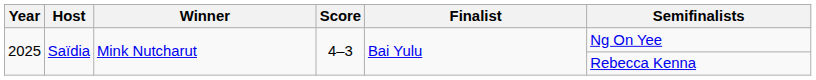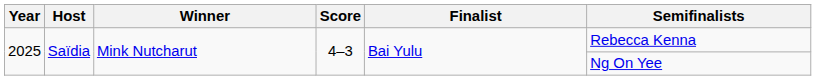(626, 39) Ng On Yee -> (643, 39) Rebecca Kenna
(643, 63) Rebecca Kenna -> (626, 63) Ng On Yee
